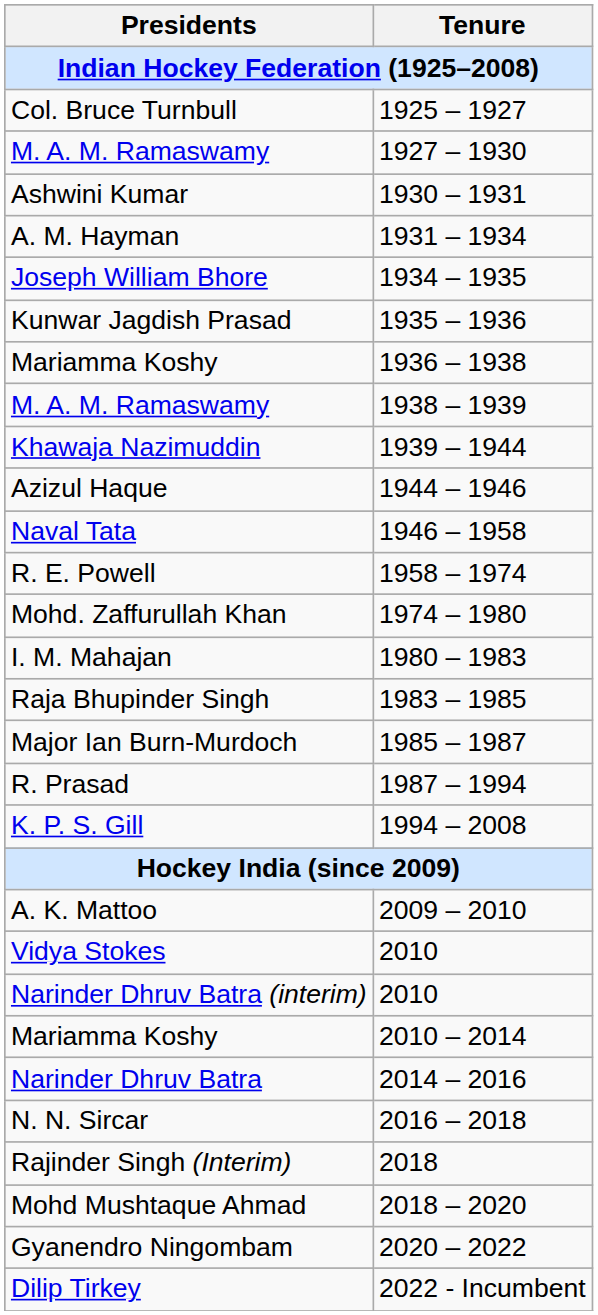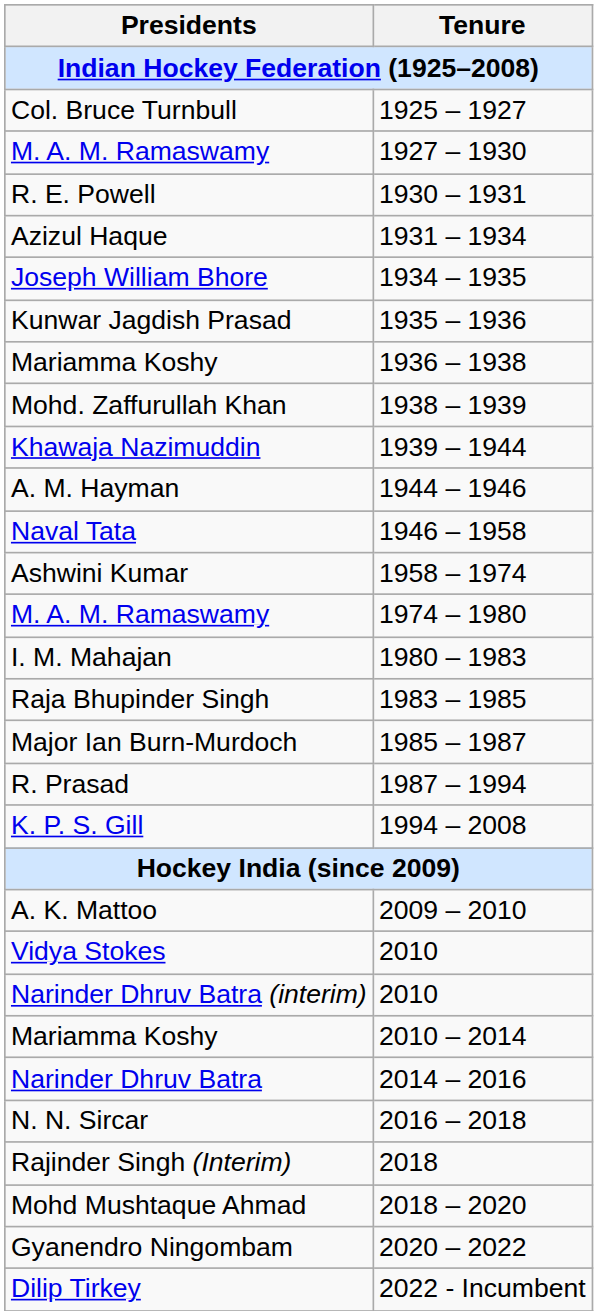(100, 194) Ashwini Kumar -> (83, 194) R. E. Powell
(95, 236) A. M. Hayman -> (89, 236) Azizul Haque
(140, 404) M. A. M. Ramaswamy -> (149, 404) Mohd. Zaffurullah Khan
(89, 488) Azizul Haque -> (95, 488) A. M. Hayman
(83, 573) R. E. Powell -> (100, 573) Ashwini Kumar
(149, 615) Mohd. Zaffurullah Khan -> (140, 615) M. A. M. Ramaswamy
